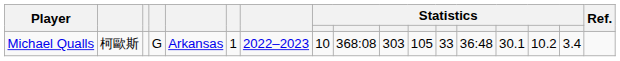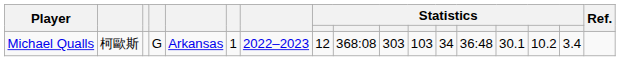(323, 44) 10 -> (323, 44) 12
(422, 44) 105 -> (422, 44) 103
(446, 44) 33 -> (446, 44) 34
